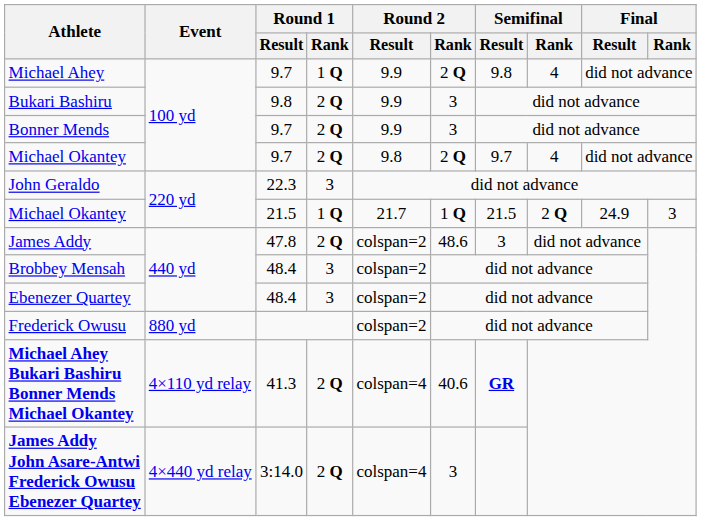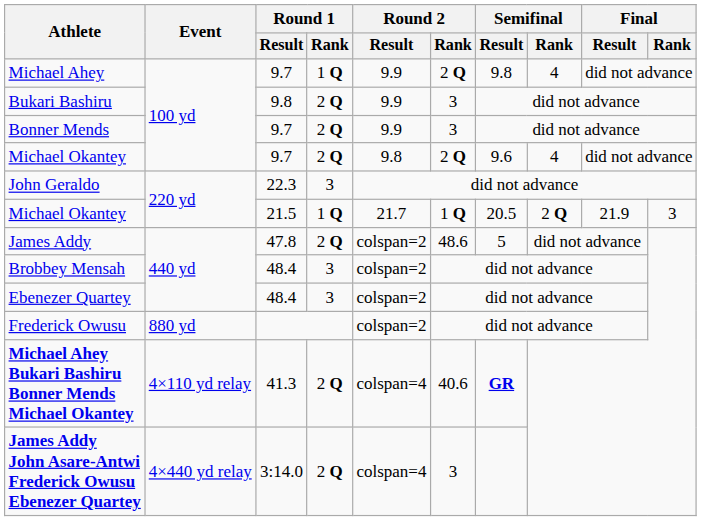(501, 157) 9.7 -> (501, 157) 9.6
(501, 213) 21.5 -> (501, 213) 20.5
(614, 213) 24.9 -> (614, 213) 21.9
(501, 241) 3 -> (501, 241) 5
